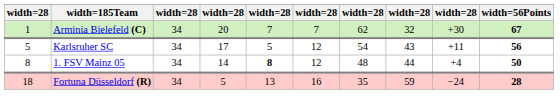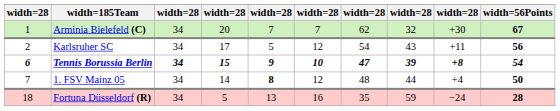(28, 47) 5 -> (28, 47) 2
+ row: (103, 63)
(28, 63) 8 -> (28, 80) 7
